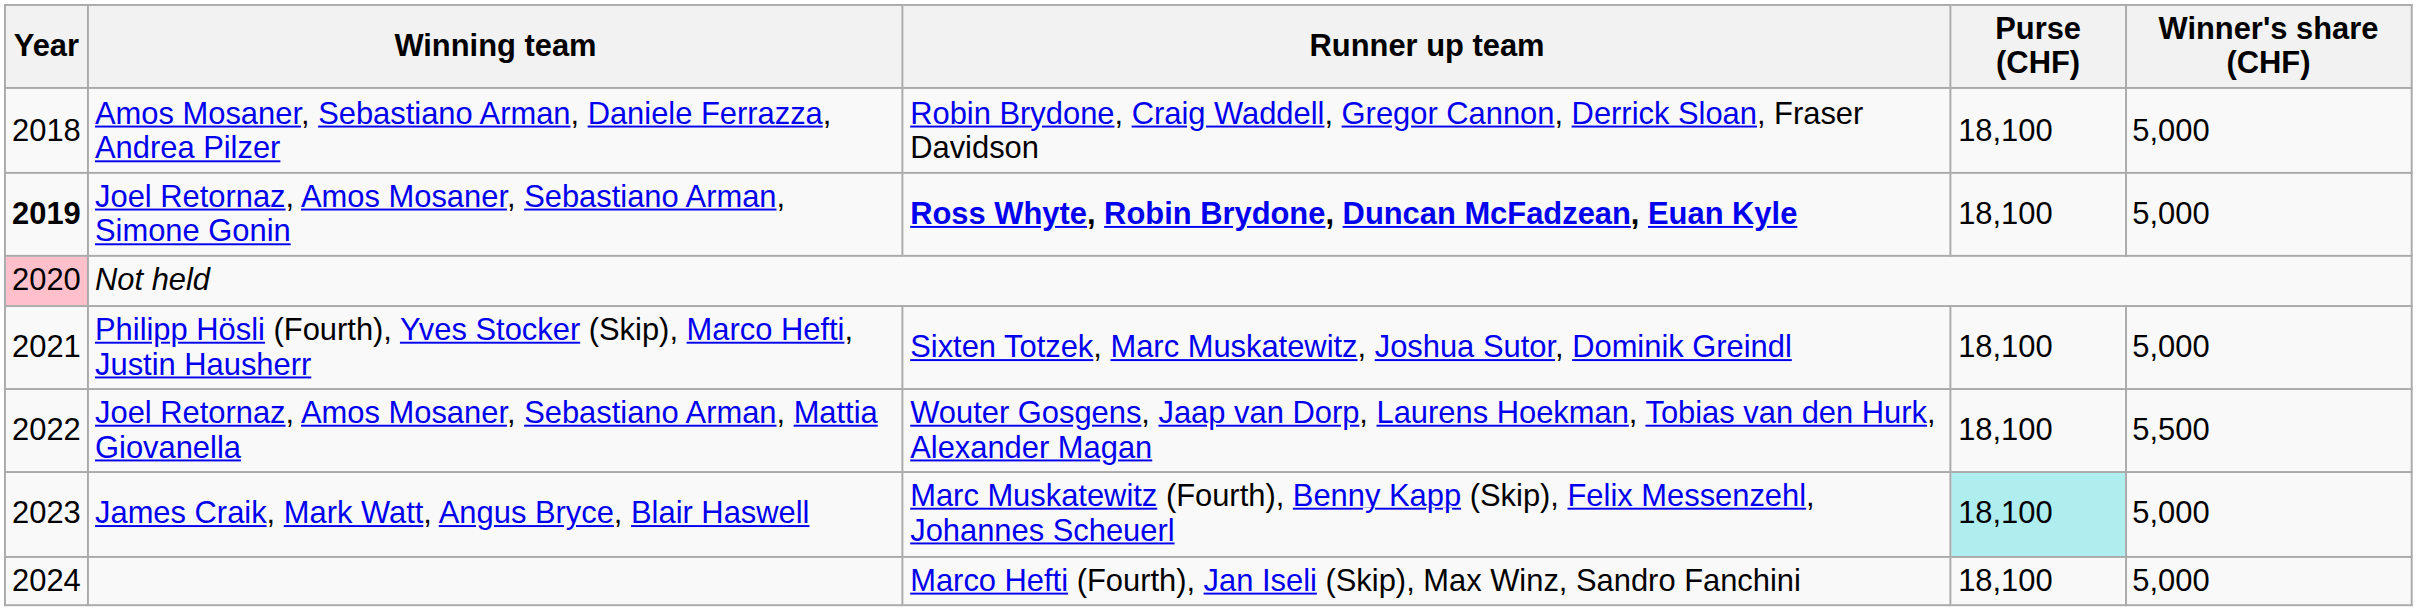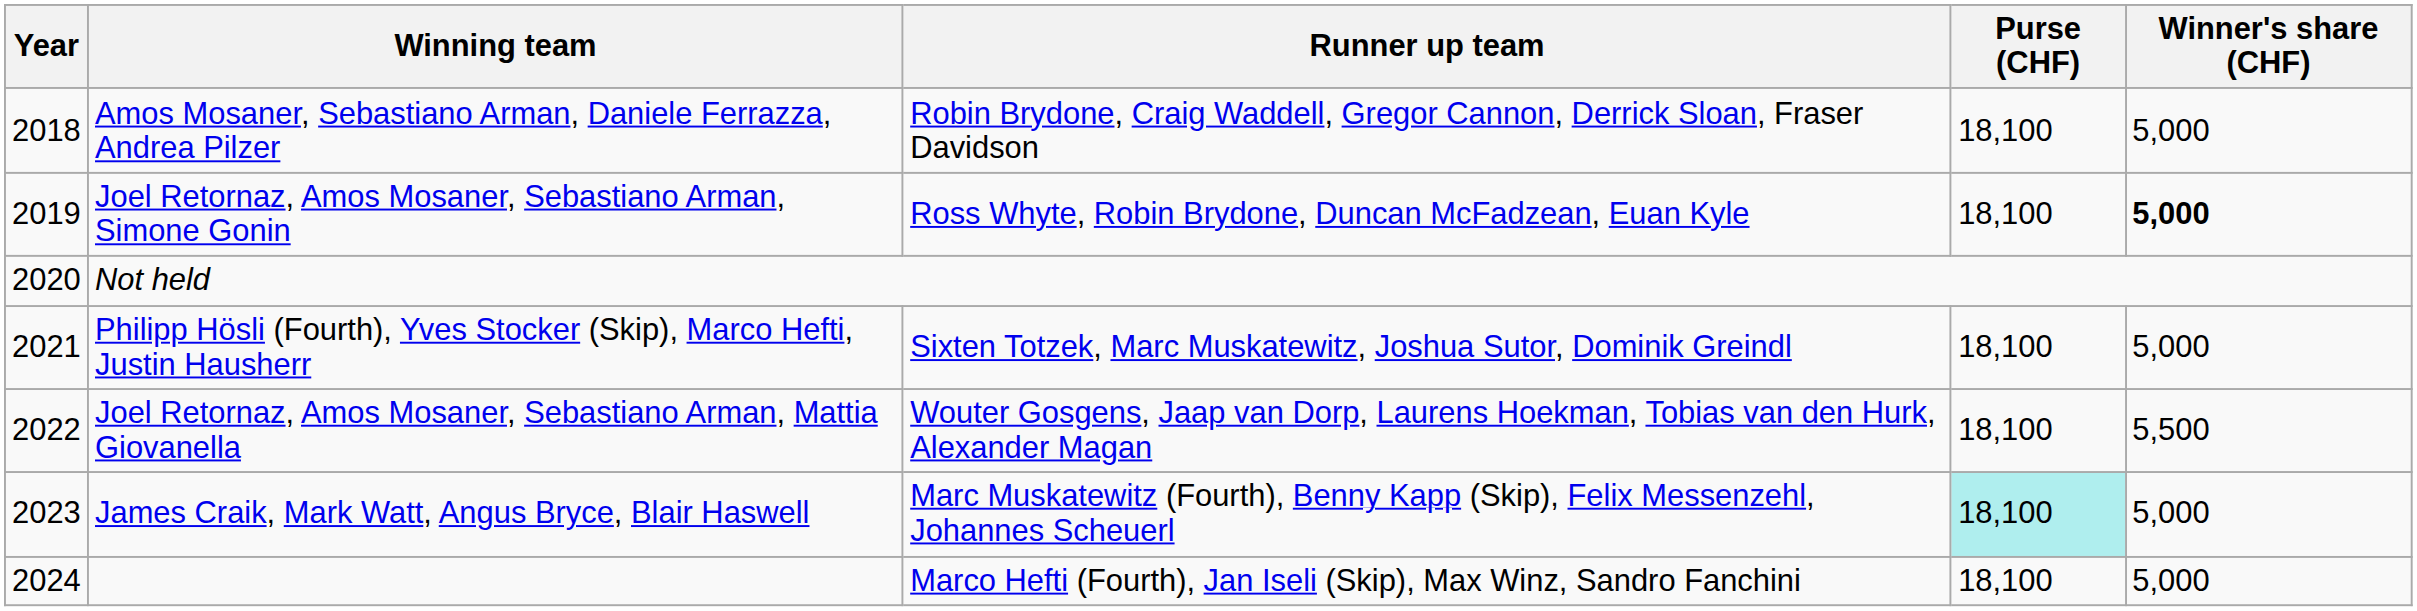(46, 213) bold -> (46, 213) normal
(1354, 213) bold -> (1330, 213) normal
(2171, 213) normal -> (2171, 213) bold
(46, 280) pink background -> (46, 280) no background
